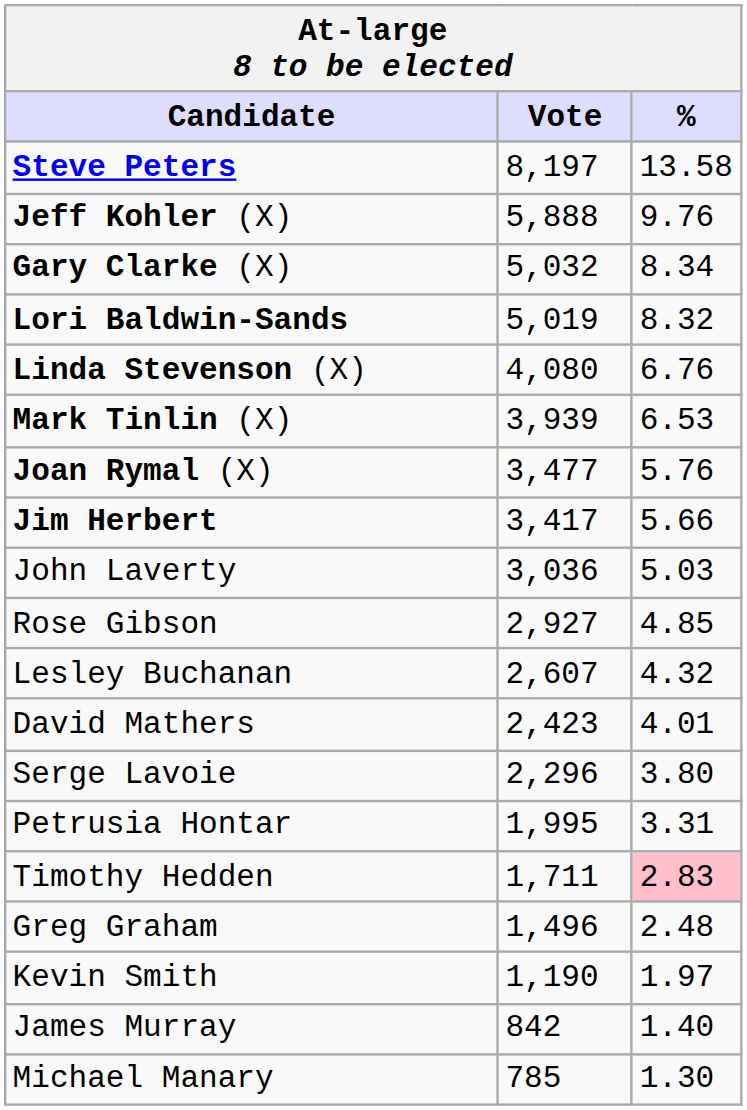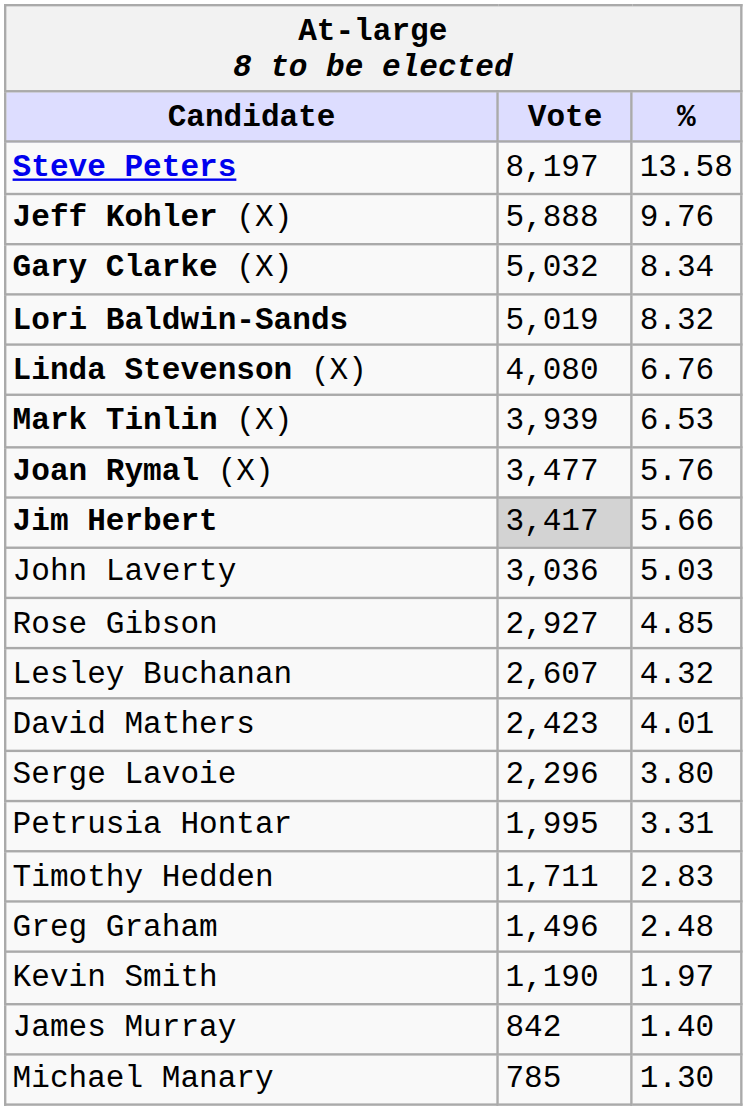(552, 522) no background -> (552, 522) lightgrey background
(677, 877) pink background -> (677, 877) no background
